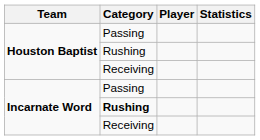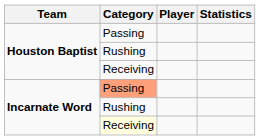(123, 88) no background -> (123, 88) lightsalmon background
(126, 107) bold -> (124, 107) normal
(128, 125) no background -> (128, 125) lightyellow background
